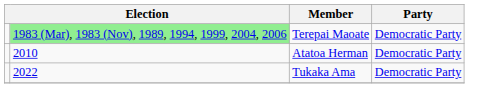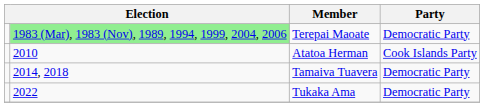(418, 53) Democratic Party -> (430, 53) Cook Islands Party
+ row: (335, 72)
